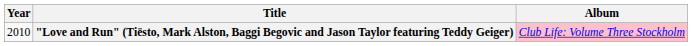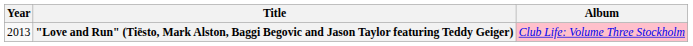(19, 32) 2010 -> (19, 32) 2013
